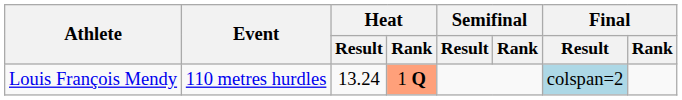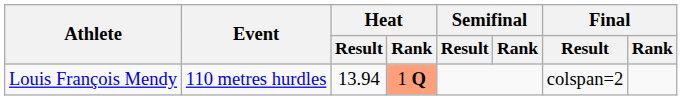(359, 79) 13.24 -> (359, 79) 13.94
(585, 79) lightblue background -> (585, 79) no background
